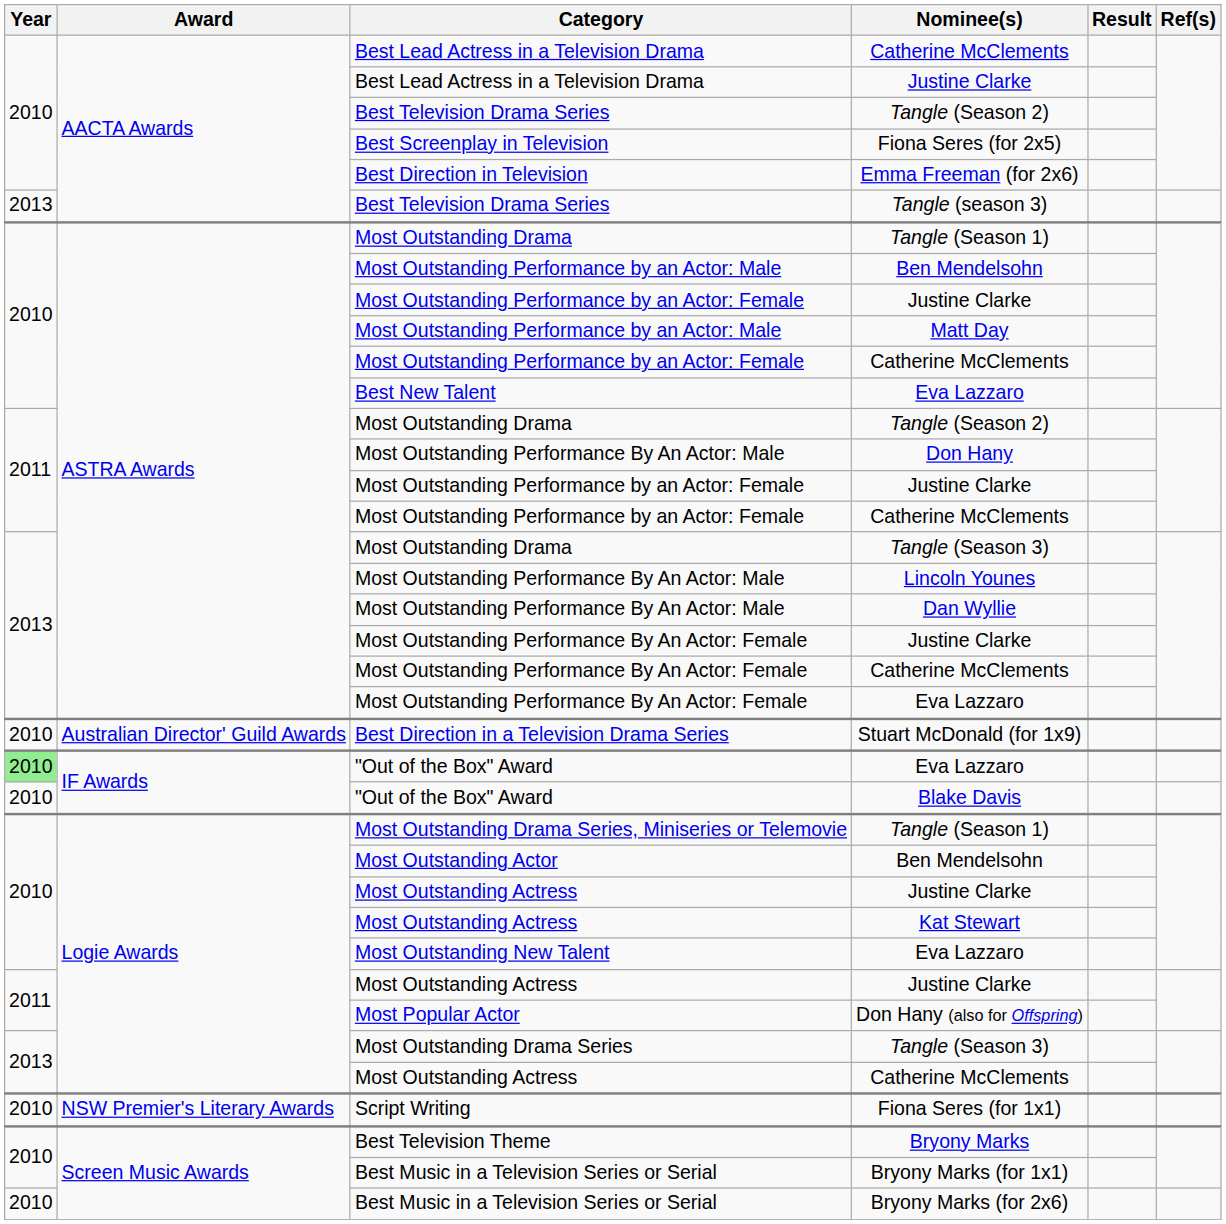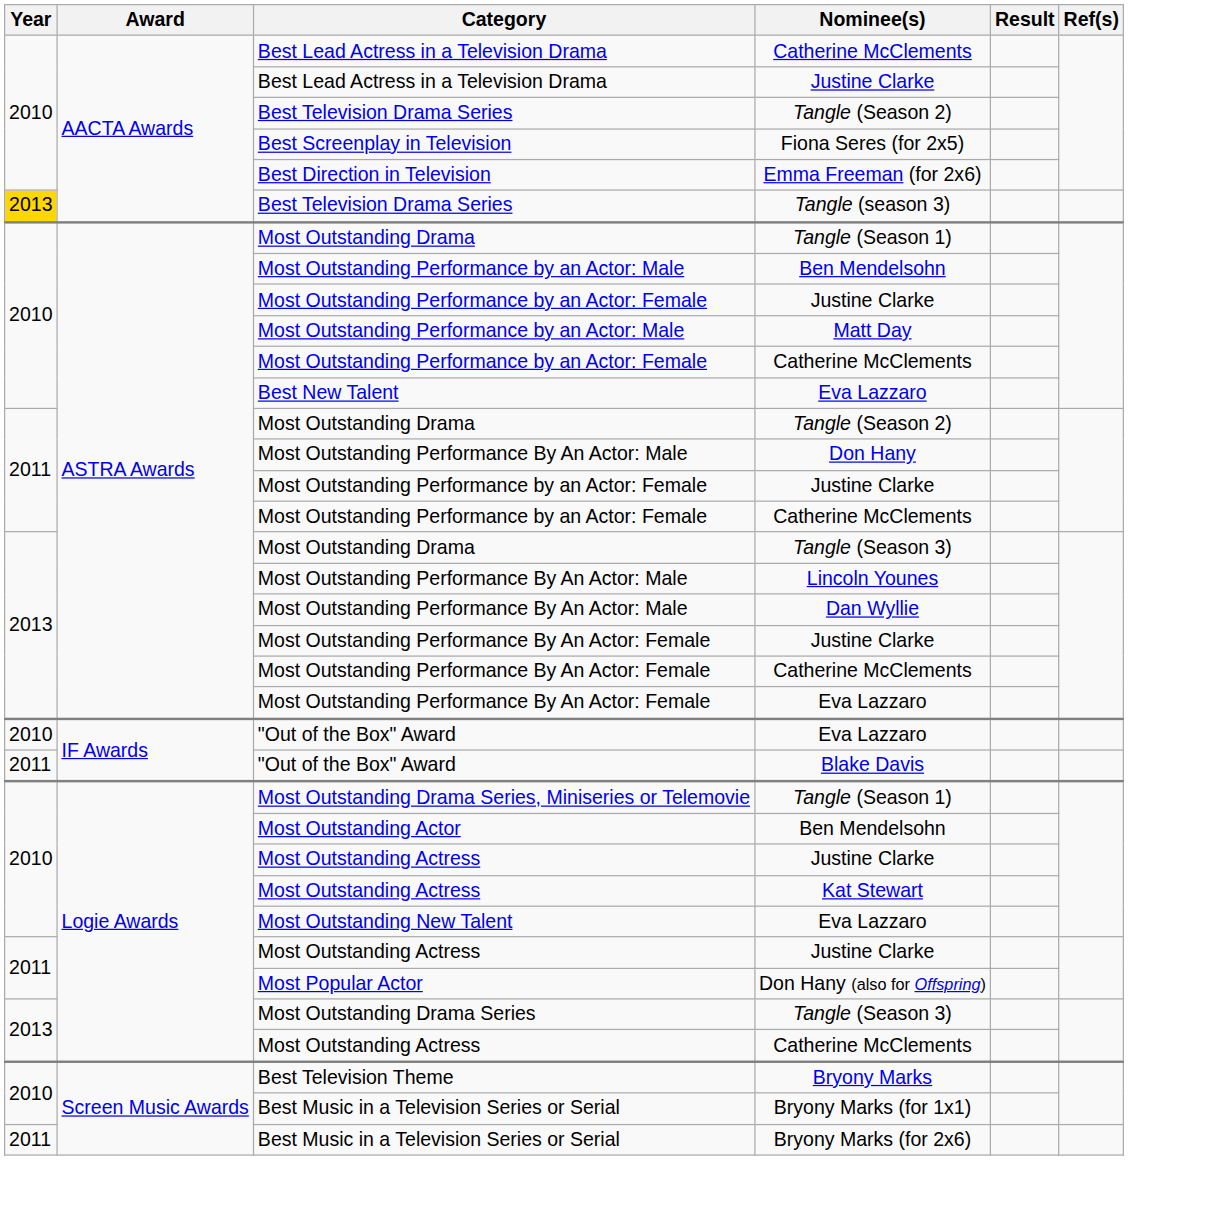(31, 205) no background -> (31, 205) gold background
- row: (542, 734)
(31, 766) lightgreen background -> (31, 734) no background
(31, 797) 2010 -> (30, 765) 2011
- row: (413, 1109)
(31, 1203) 2010 -> (30, 1139) 2011
